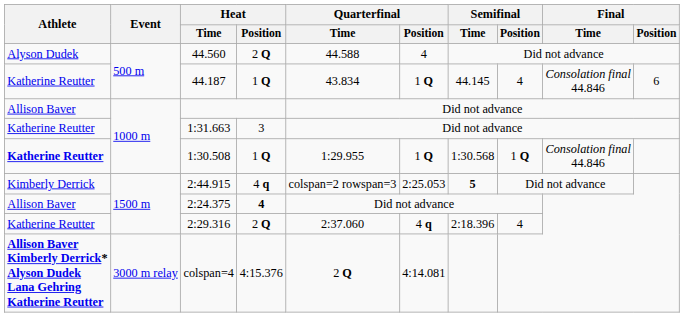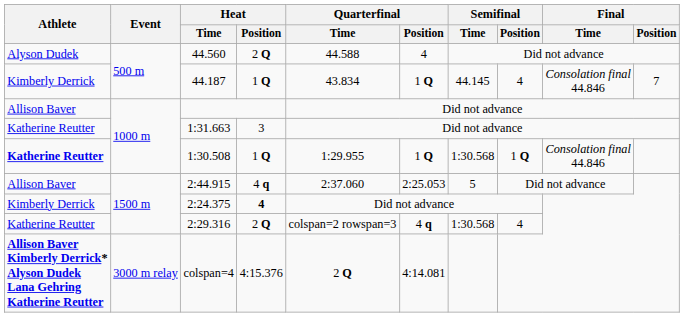(51, 81) Katherine Reutter -> (51, 81) Kimberly Derrick
(656, 81) 6 -> (656, 81) 7
(51, 184) Kimberly Derrick -> (41, 184) Allison Baver
(343, 184) colspan=2 rowspan=3 -> (343, 184) 2:37.060
(473, 184) bold -> (473, 184) normal
(41, 204) Allison Baver -> (51, 204) Kimberly Derrick
(343, 224) 2:37.060 -> (343, 224) colspan=2 rowspan=3
(473, 224) 2:18.396 -> (473, 224) 1:30.568
